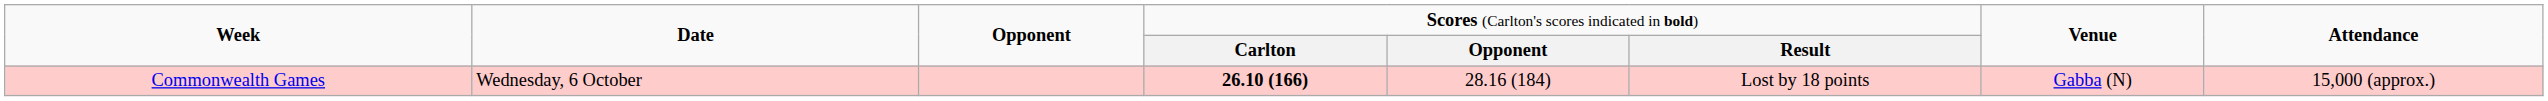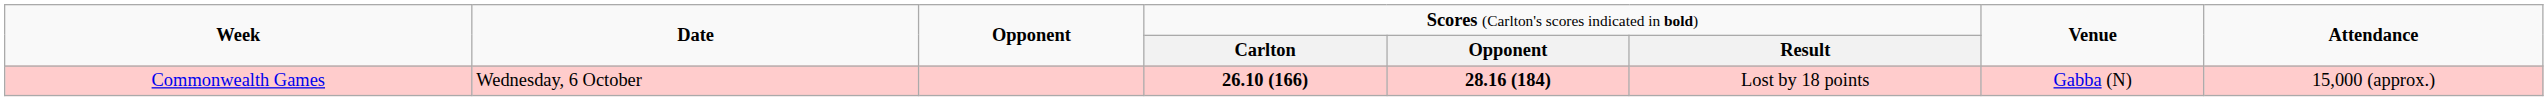(1508, 80) normal -> (1508, 80) bold
